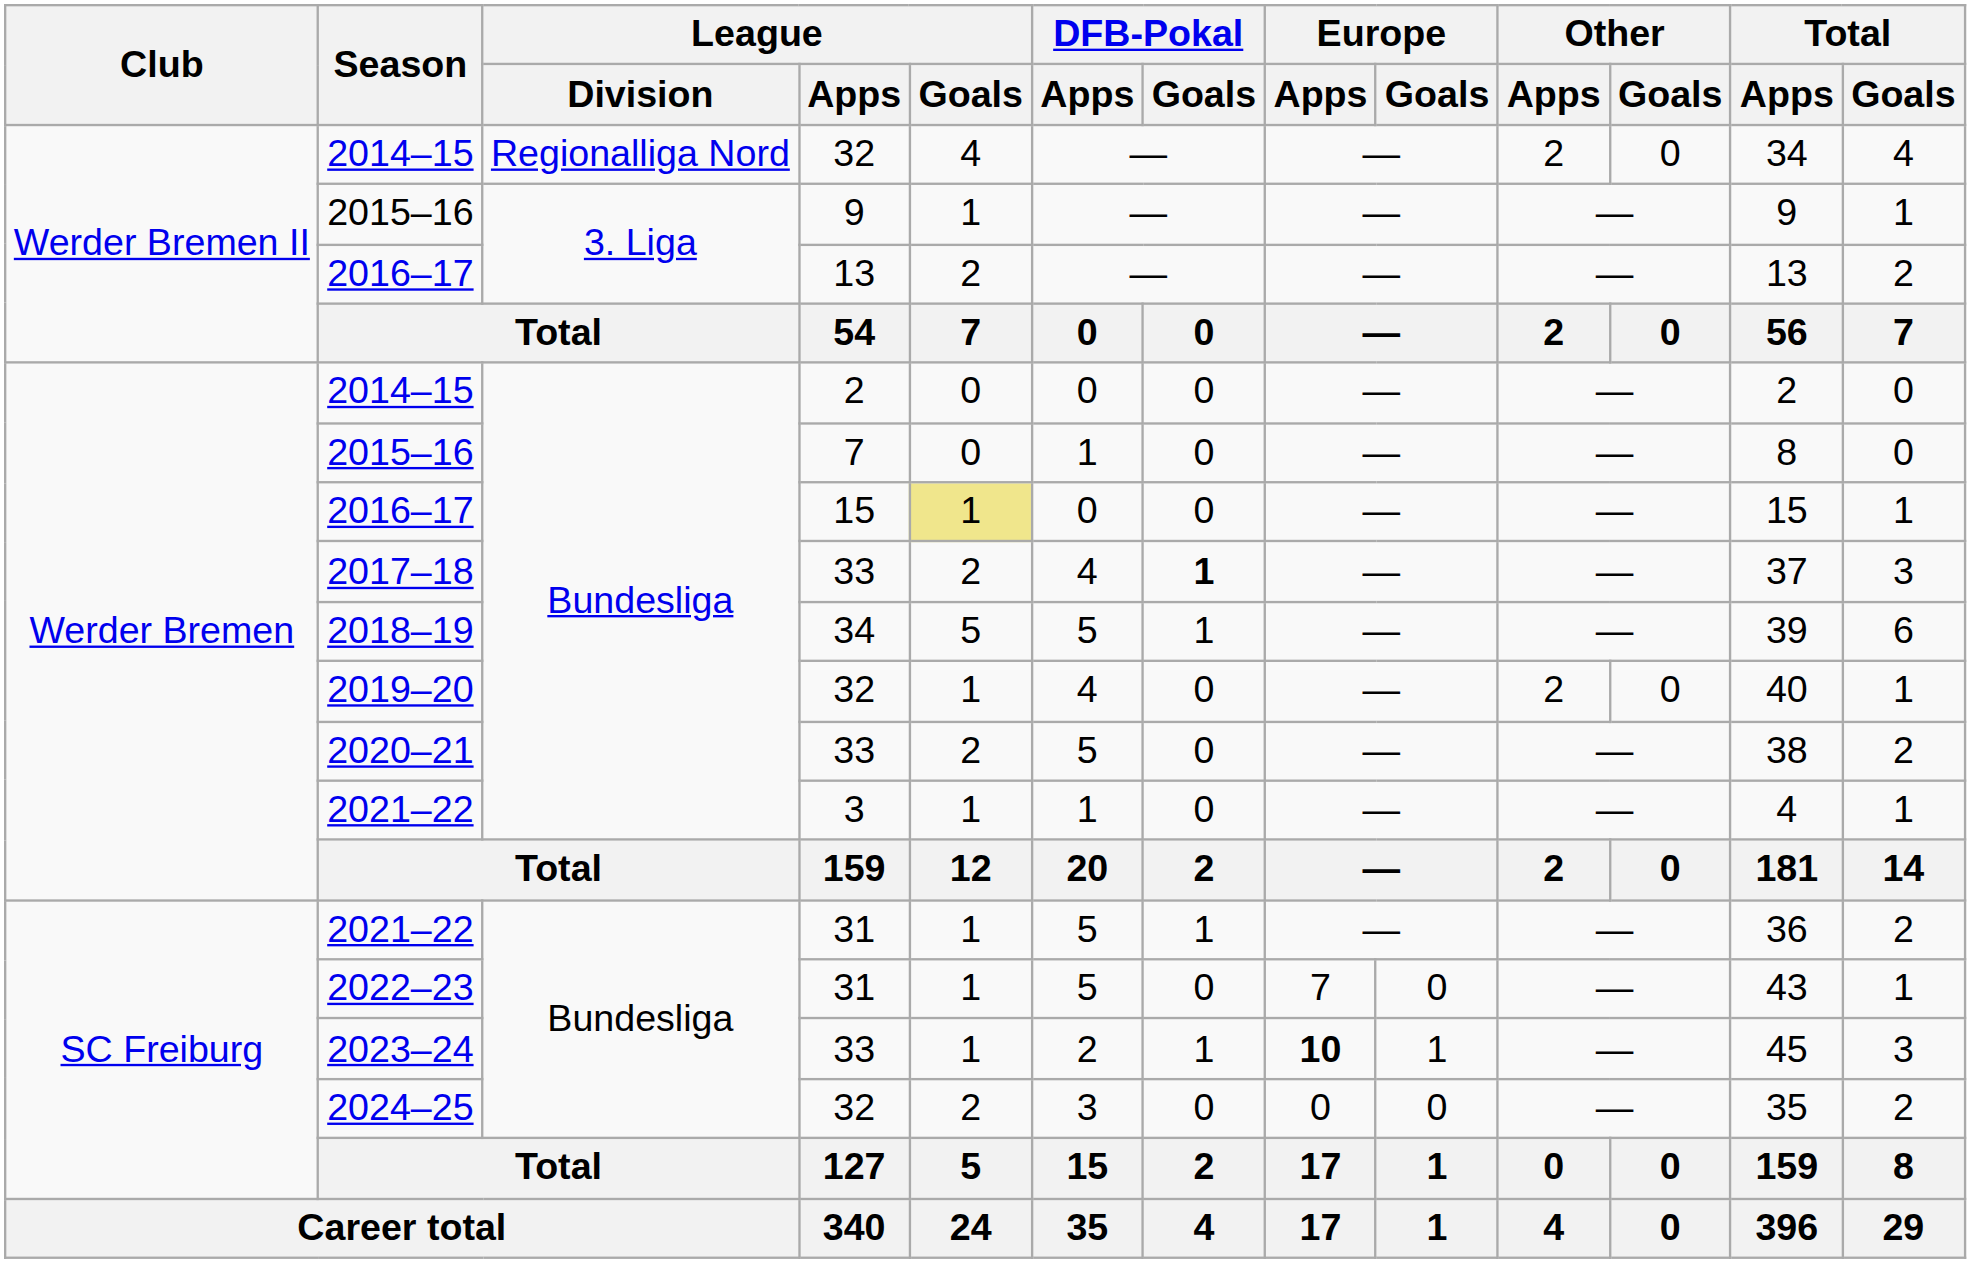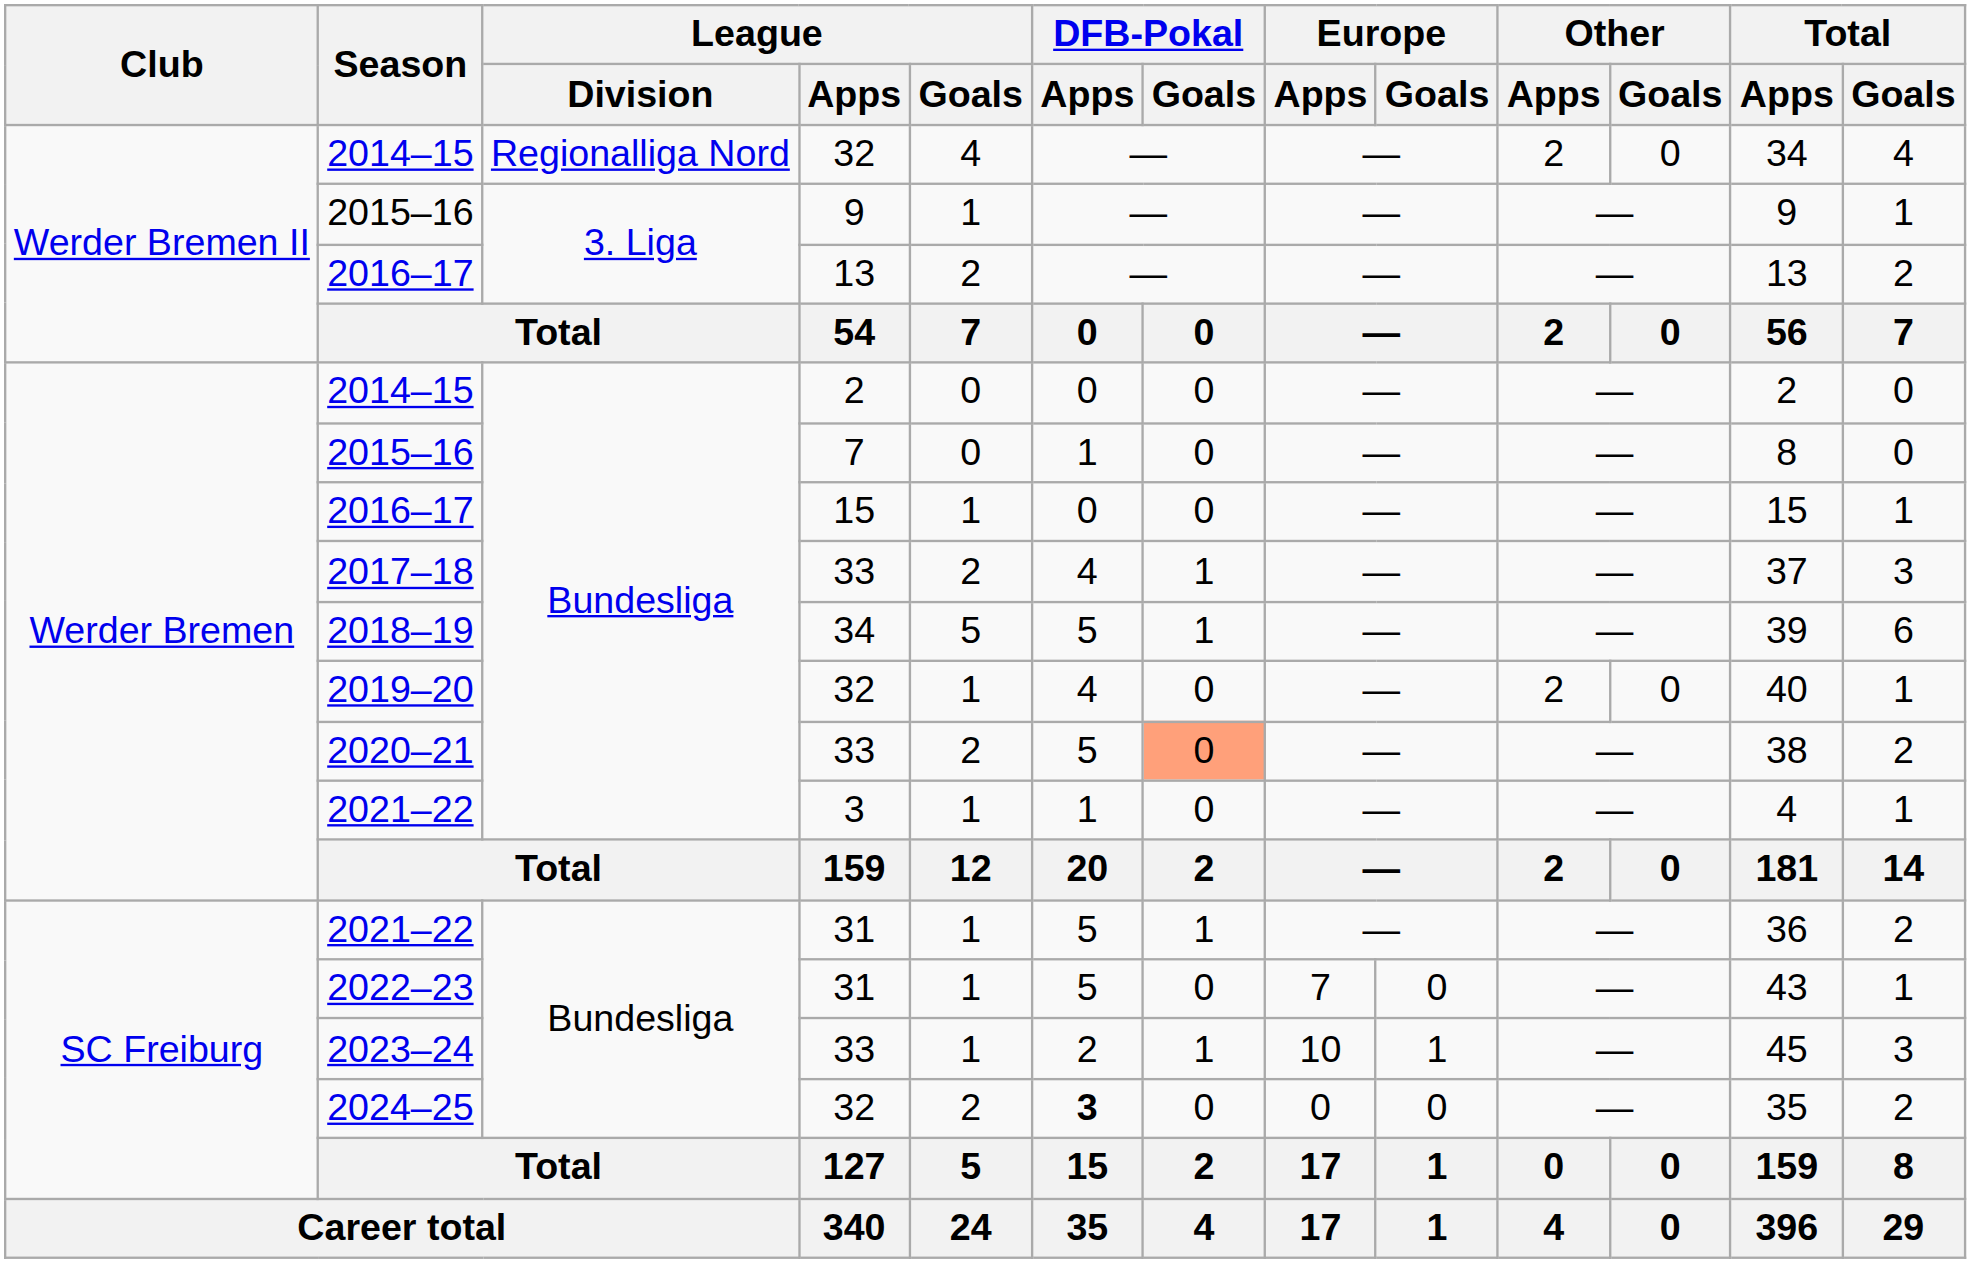(971, 511) khaki background -> (971, 511) no background
(1204, 570) bold -> (1204, 570) normal
(1204, 749) no background -> (1204, 749) lightsalmon background
(1320, 1048) bold -> (1320, 1048) normal
(1087, 1107) normal -> (1087, 1107) bold
